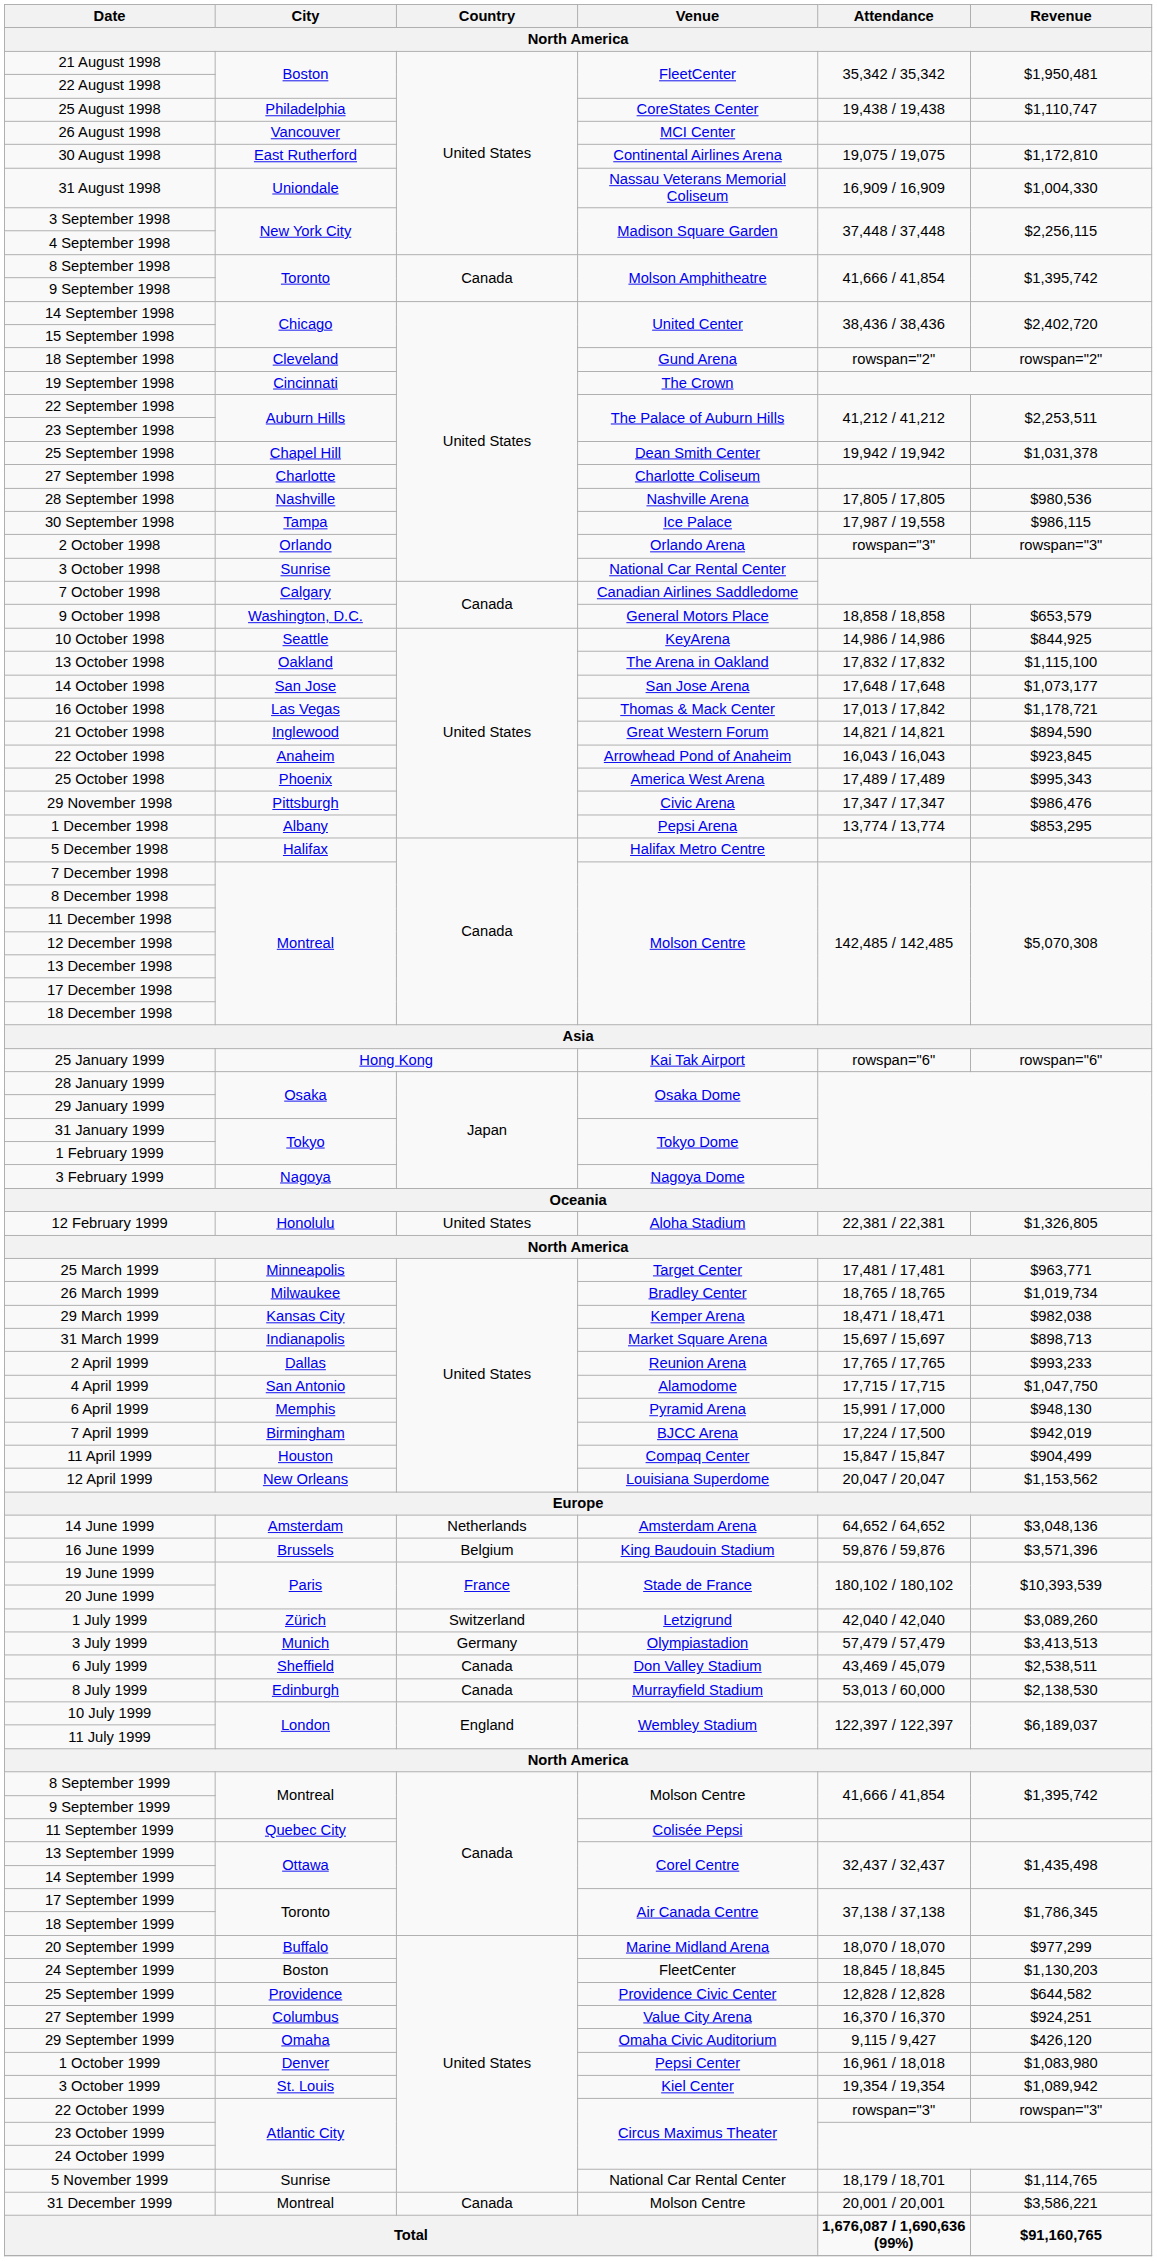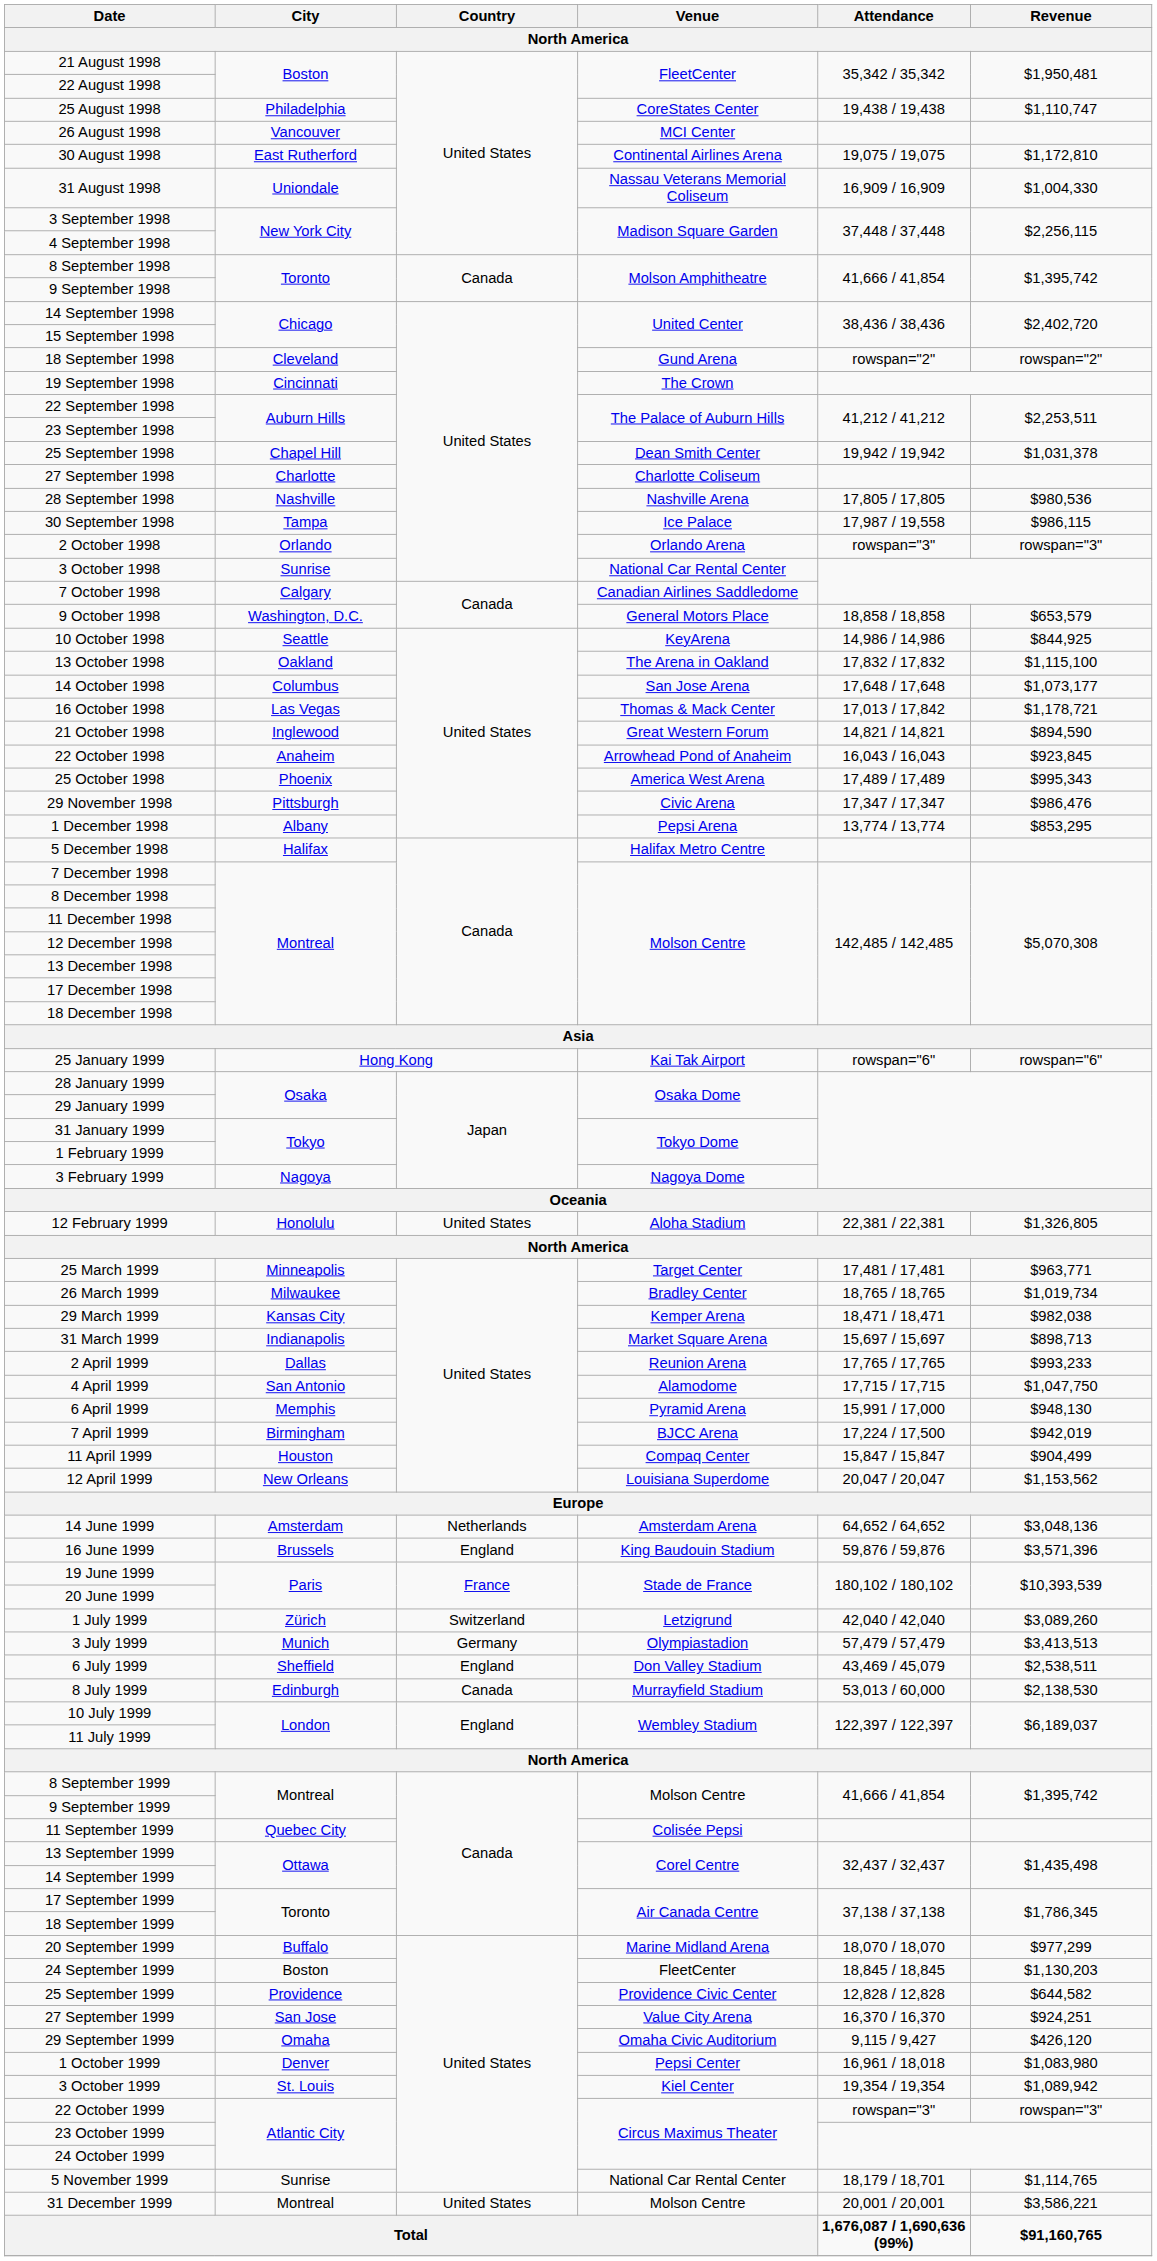(305, 686) San Jose -> (305, 686) Columbus
(487, 1550) Belgium -> (487, 1550) England
(487, 1666) Canada -> (487, 1666) England
(305, 2017) Columbus -> (305, 2017) San Jose
(487, 2203) Canada -> (487, 2203) United States
